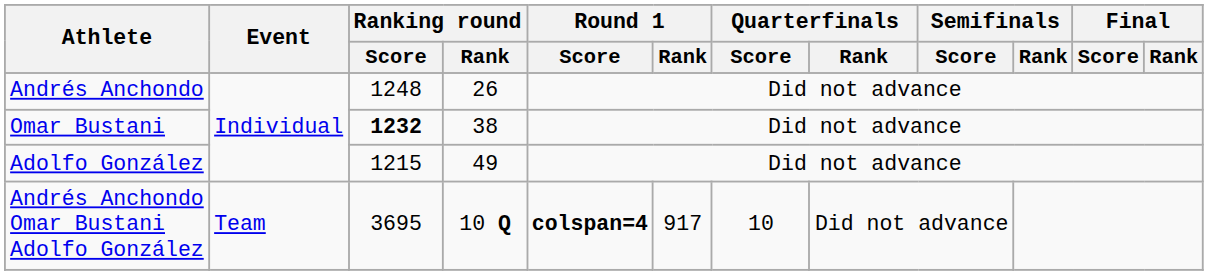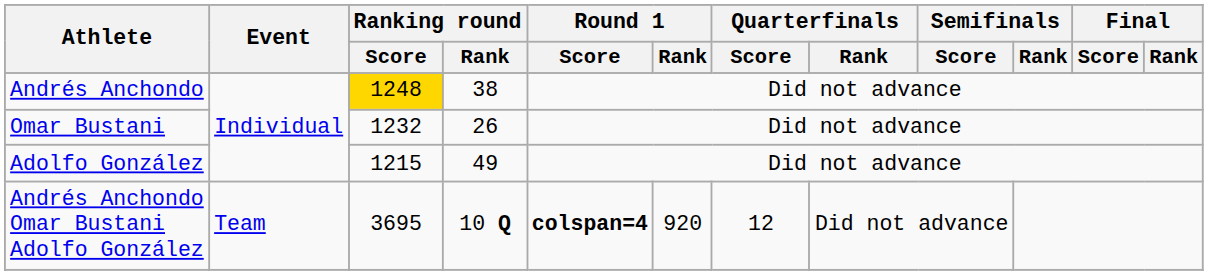(396, 91) no background -> (396, 91) gold background
(485, 91) 26 -> (485, 91) 38
(396, 127) bold -> (396, 127) normal
(485, 127) 38 -> (485, 127) 26
(683, 225) 917 -> (683, 225) 920
(761, 225) 10 -> (761, 225) 12
